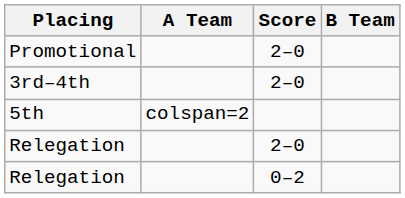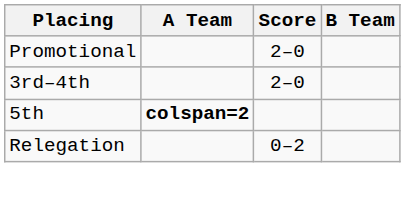(197, 114) normal -> (197, 114) bold
- row: (67, 146)
